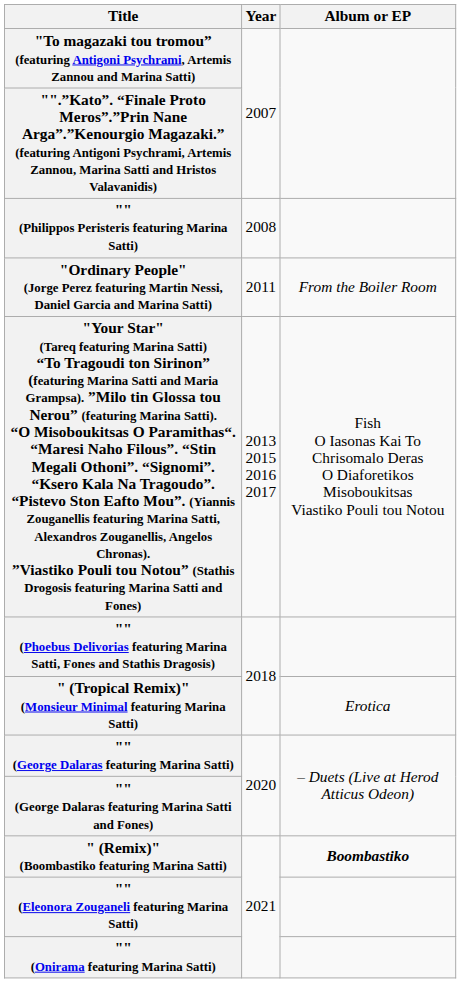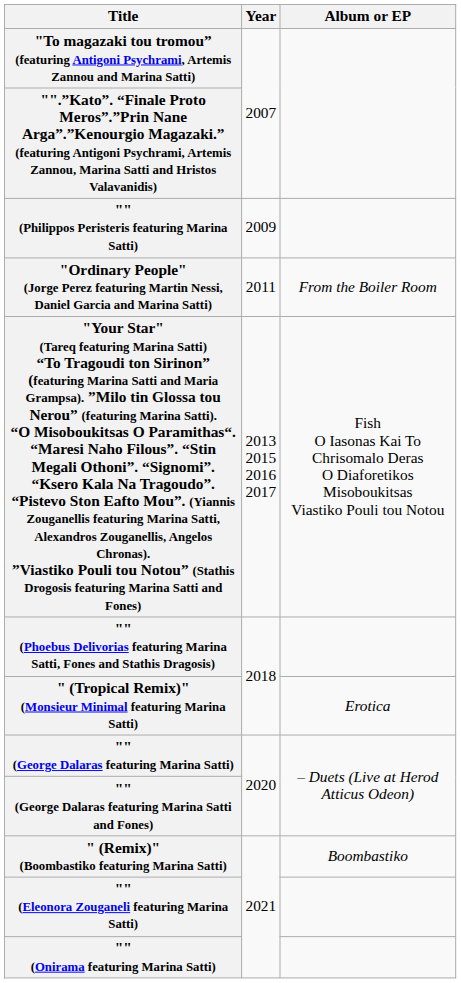(261, 227) 2008 -> (261, 227) 2009
(368, 856) bold -> (368, 856) normal
